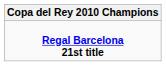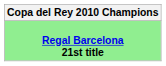(83, 46) no background -> (83, 46) lightgreen background
